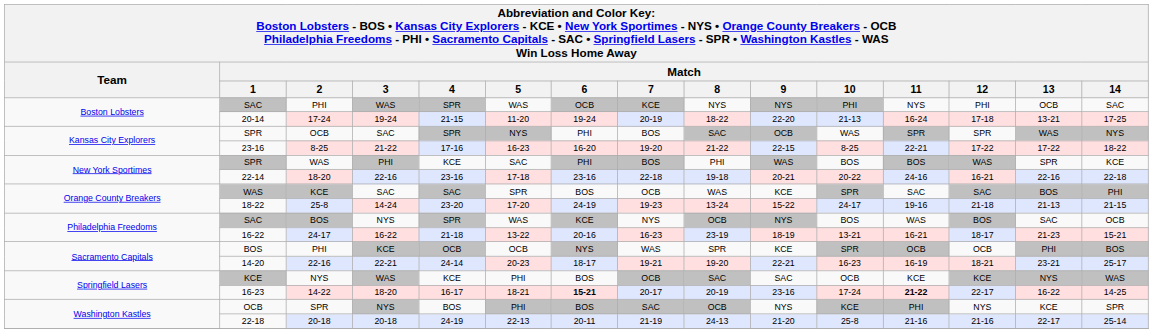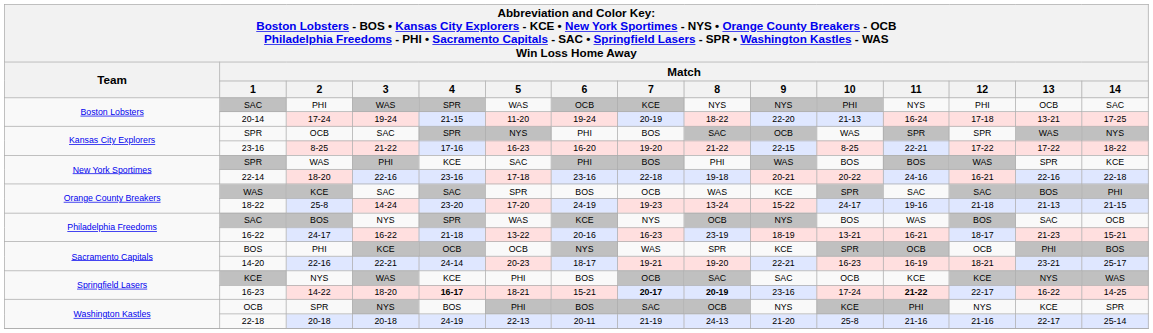(452, 292) normal -> (452, 292) bold
(585, 292) bold -> (585, 292) normal
(651, 292) normal -> (651, 292) bold
(717, 292) normal -> (717, 292) bold
